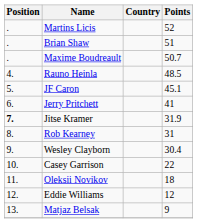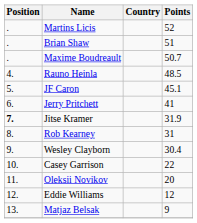(169, 180) 18 -> (169, 180) 20
